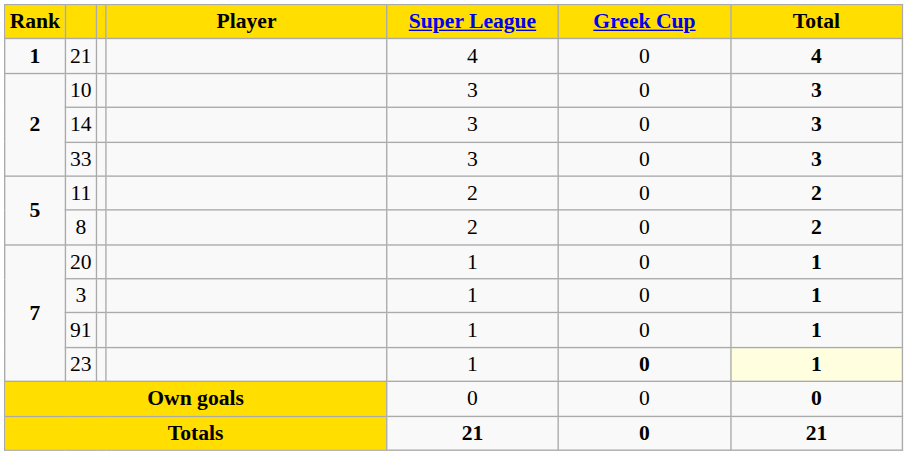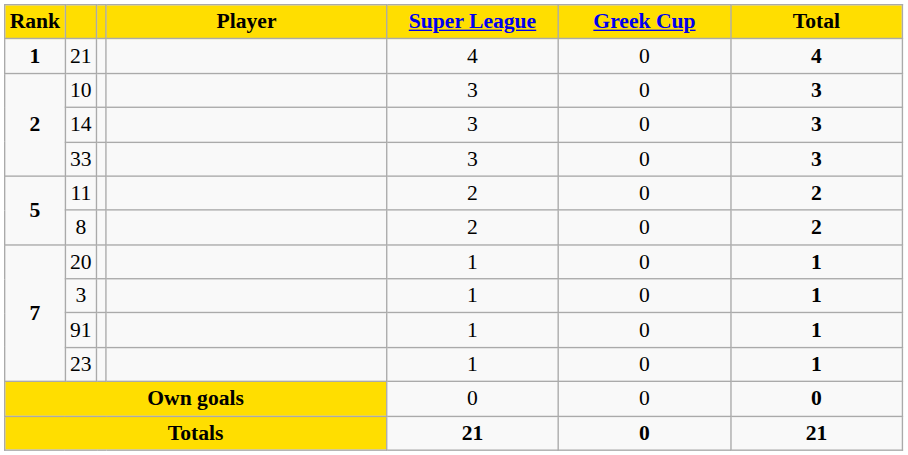(644, 364) bold -> (644, 364) normal
(816, 364) lightyellow background -> (816, 364) no background
